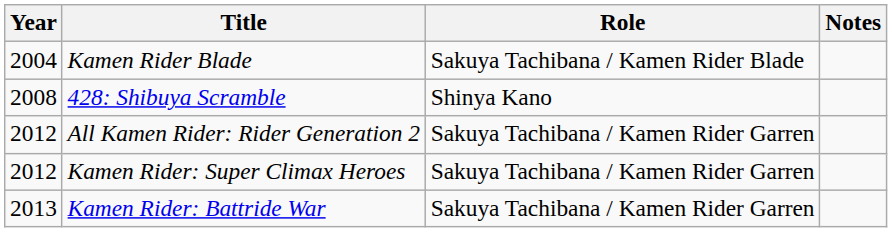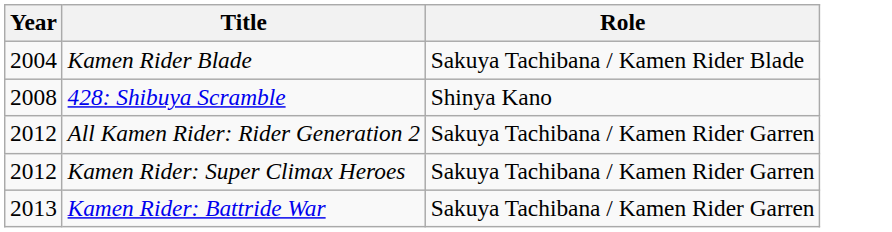- column: (853, 23)
